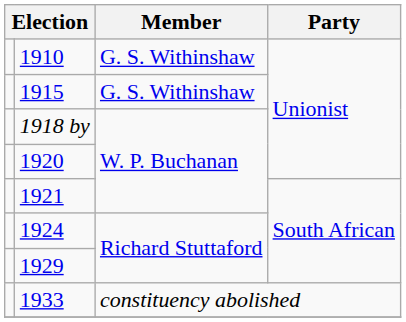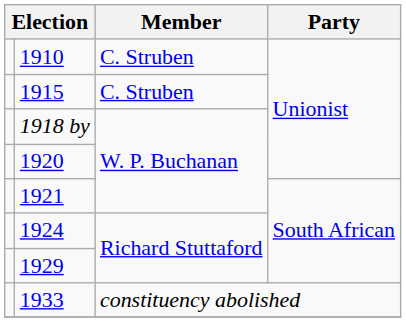(177, 56) G. S. Withinshaw -> (147, 56) C. Struben
(177, 91) G. S. Withinshaw -> (147, 91) C. Struben
